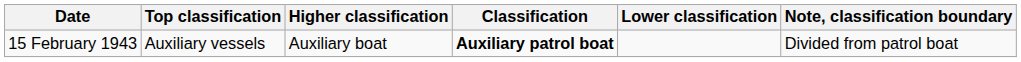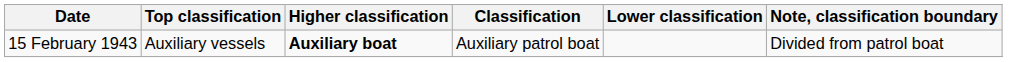(338, 43) normal -> (343, 43) bold
(535, 43) bold -> (528, 43) normal
